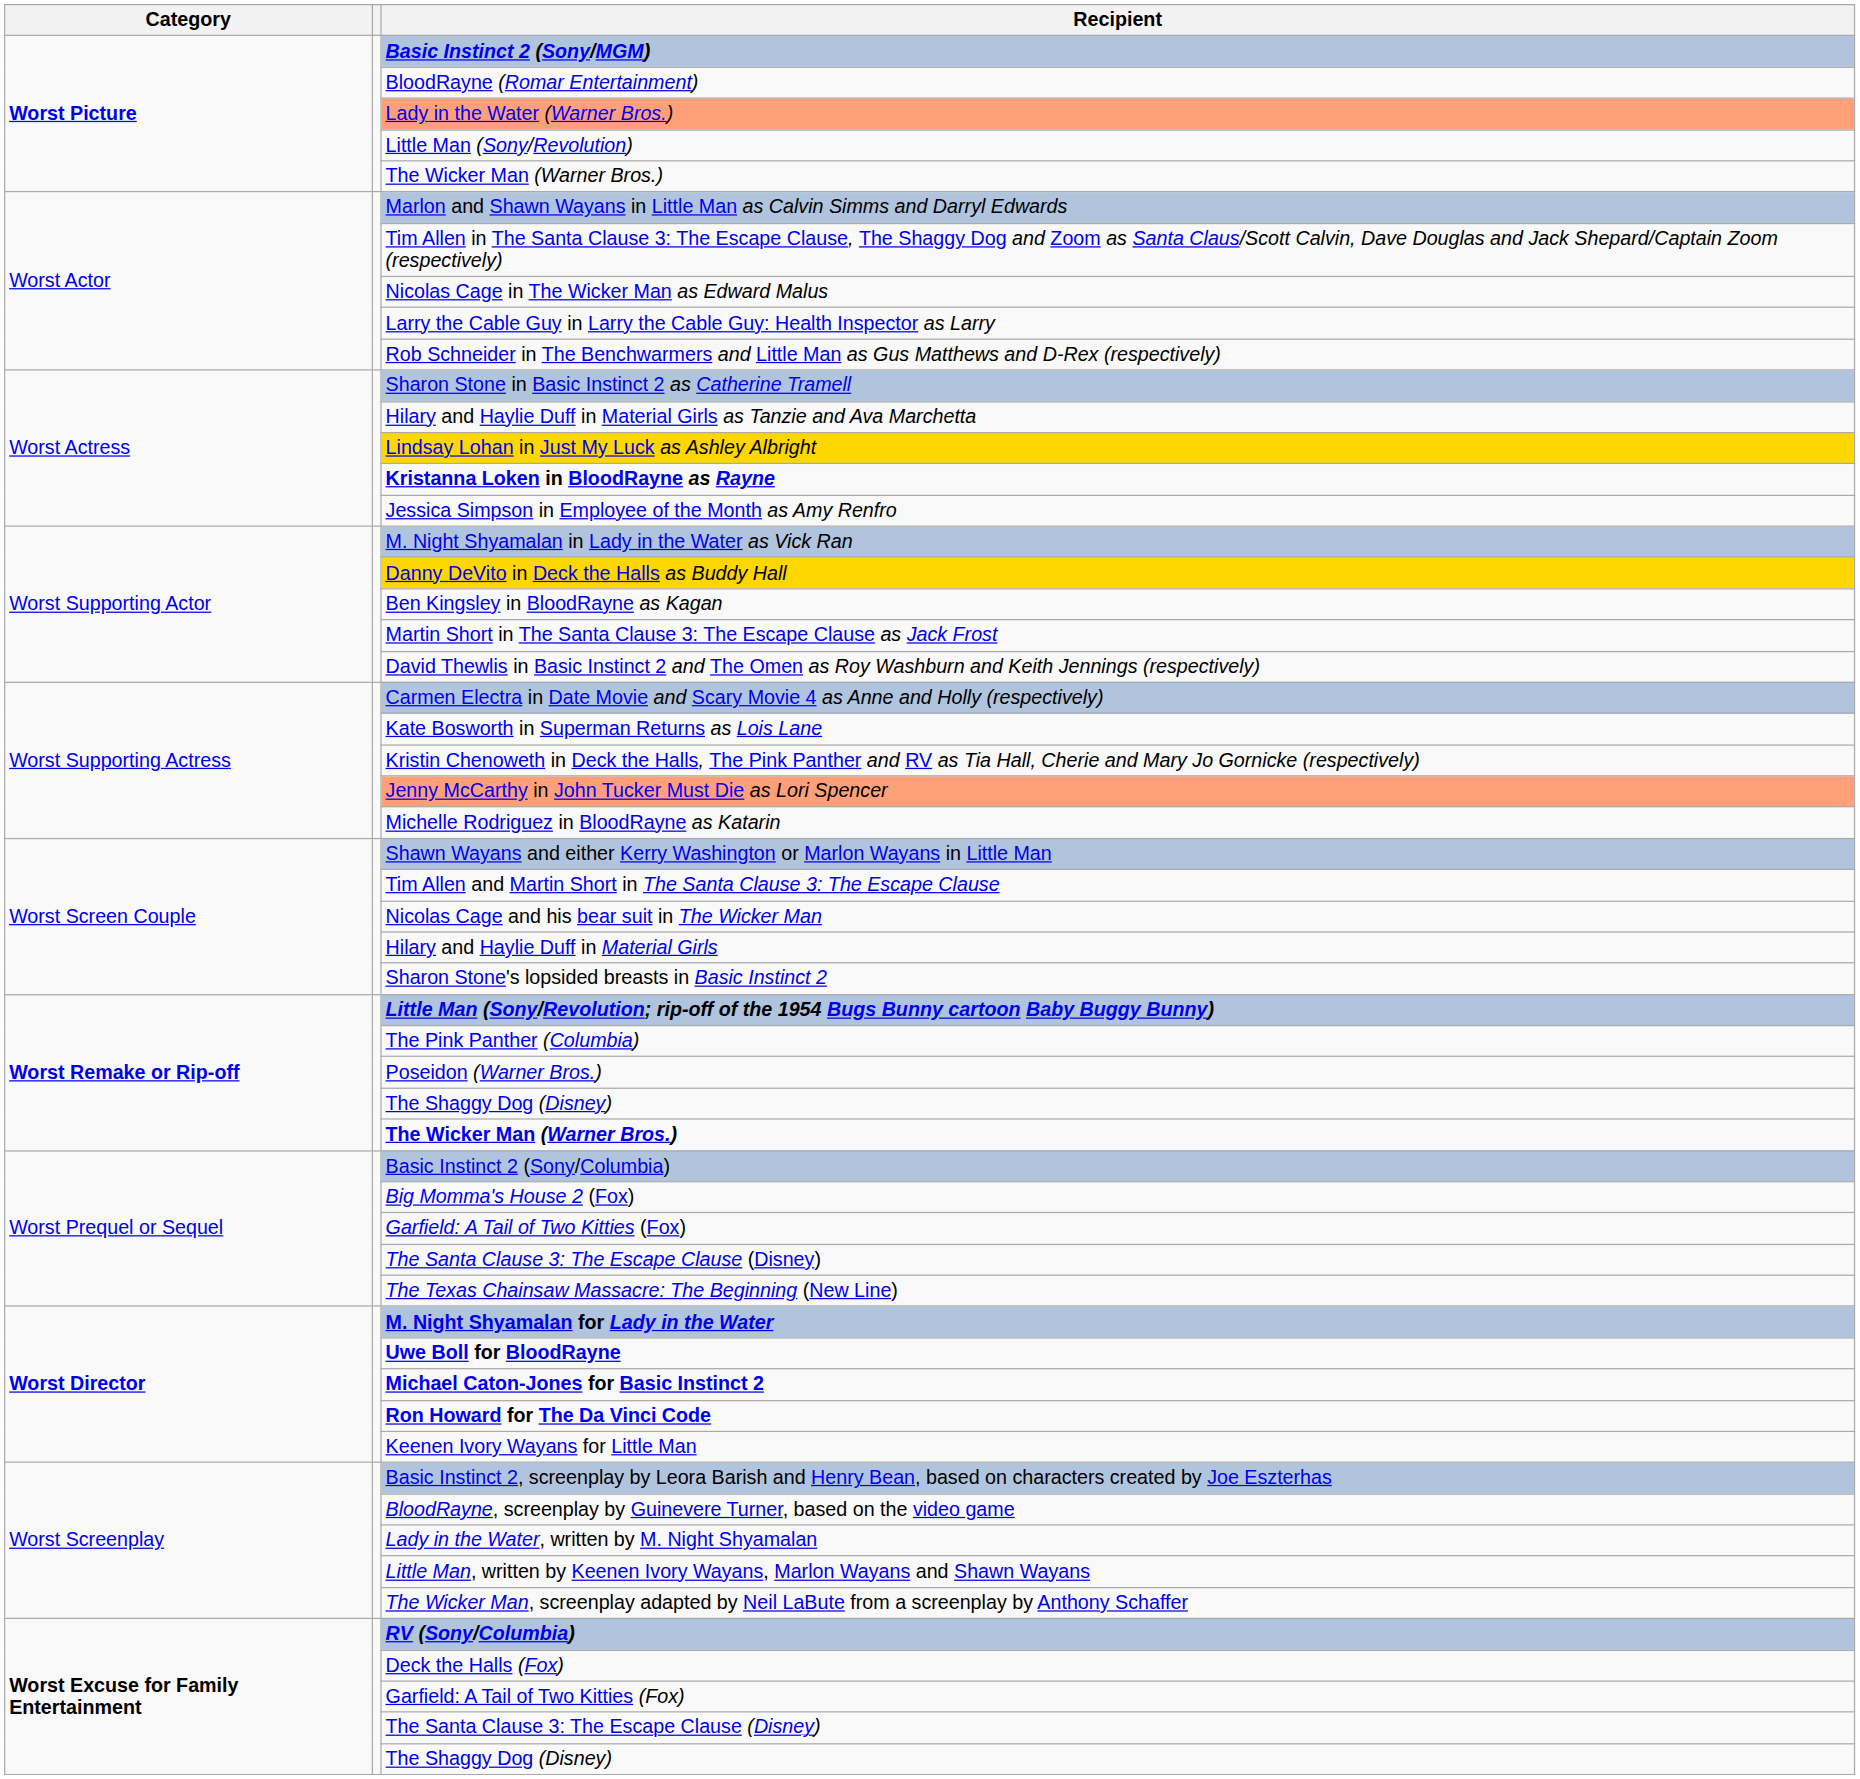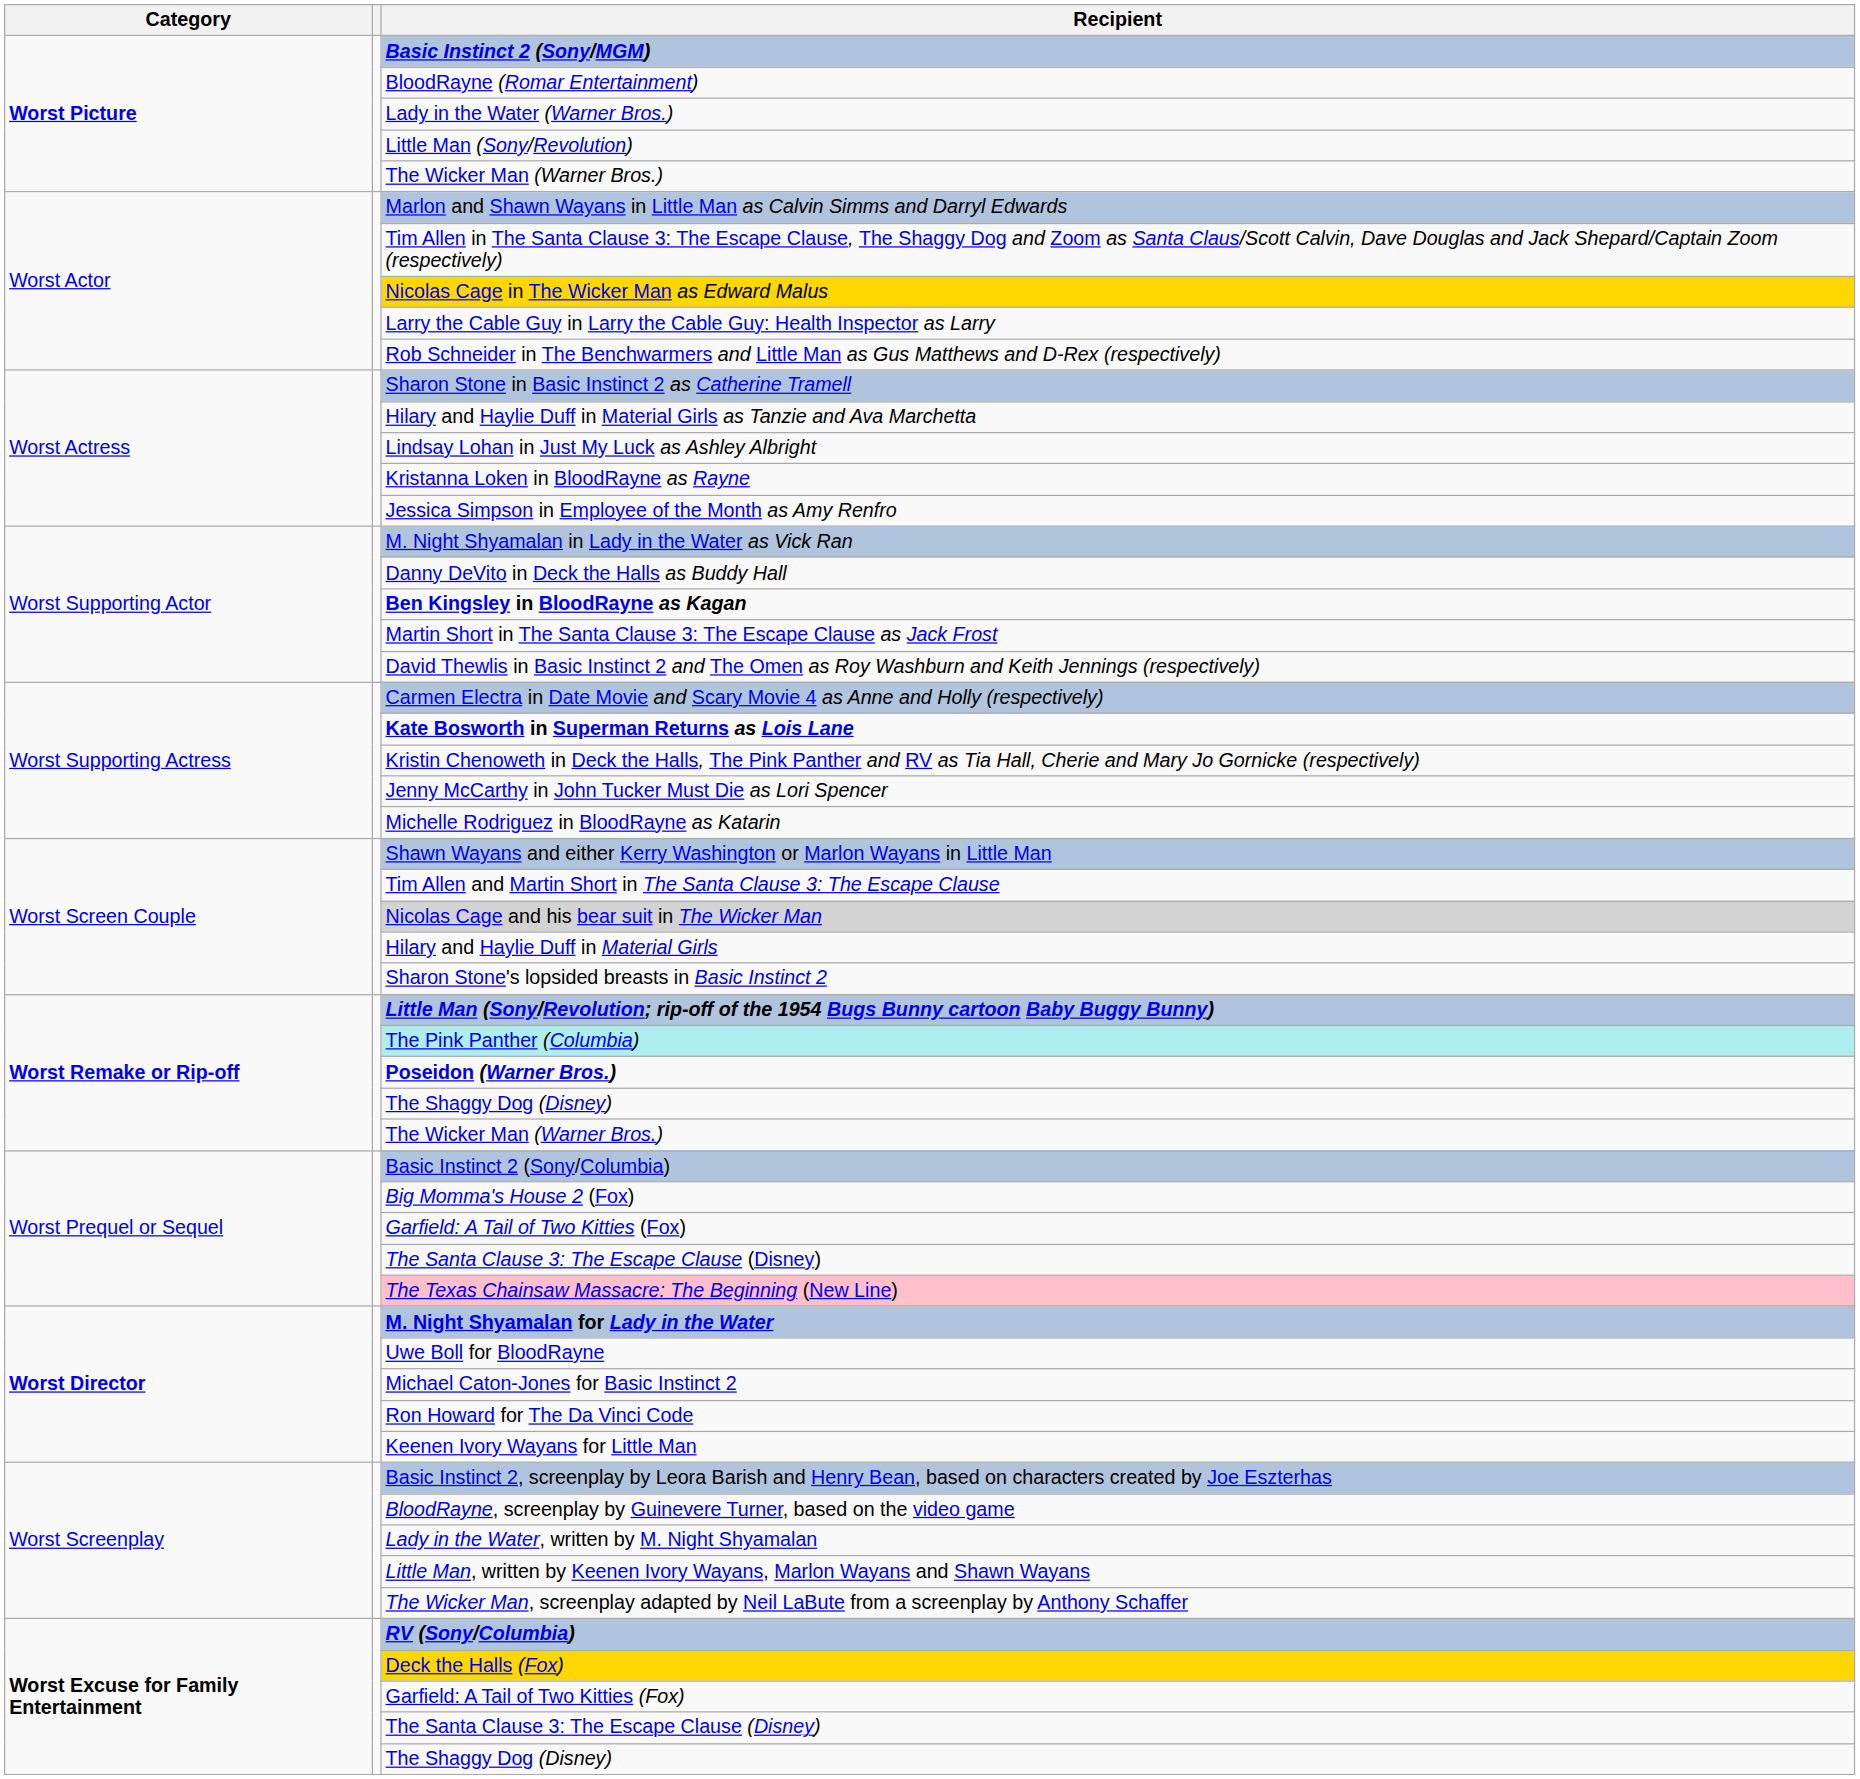(529, 113) lightsalmon background -> (529, 113) no background
(607, 291) no background -> (607, 291) gold background
(601, 447) gold background -> (601, 447) no background
(580, 479) bold -> (568, 479) normal
(586, 572) gold background -> (586, 572) no background
(554, 604) normal -> (566, 604) bold
(604, 728) normal -> (620, 728) bold
(637, 791) lightsalmon background -> (637, 791) no background
(604, 916) no background -> (604, 916) lightgrey background
(512, 1041) no background -> (512, 1041) paleturquoise background
(494, 1072) normal -> (501, 1072) bold
(531, 1134) bold -> (524, 1134) normal
(642, 1290) no background -> (642, 1290) pink background
(503, 1353) bold -> (495, 1353) normal
(575, 1384) bold -> (561, 1384) normal
(548, 1415) bold -> (539, 1415) normal
(475, 1665) no background -> (475, 1665) gold background
